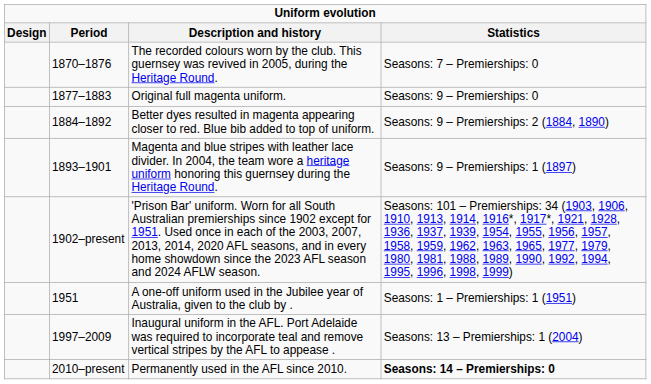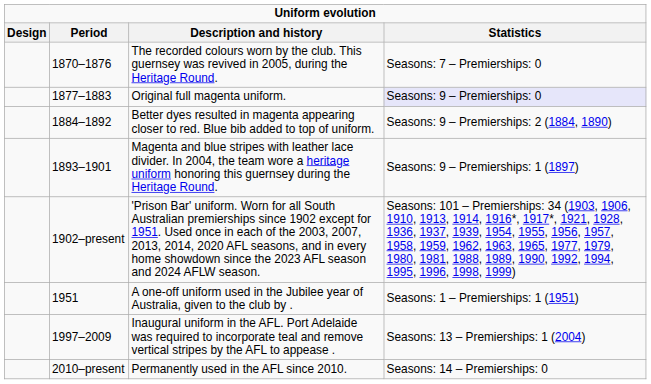(461, 96) no background -> (464, 96) lavender background
(469, 369) bold -> (467, 369) normal
